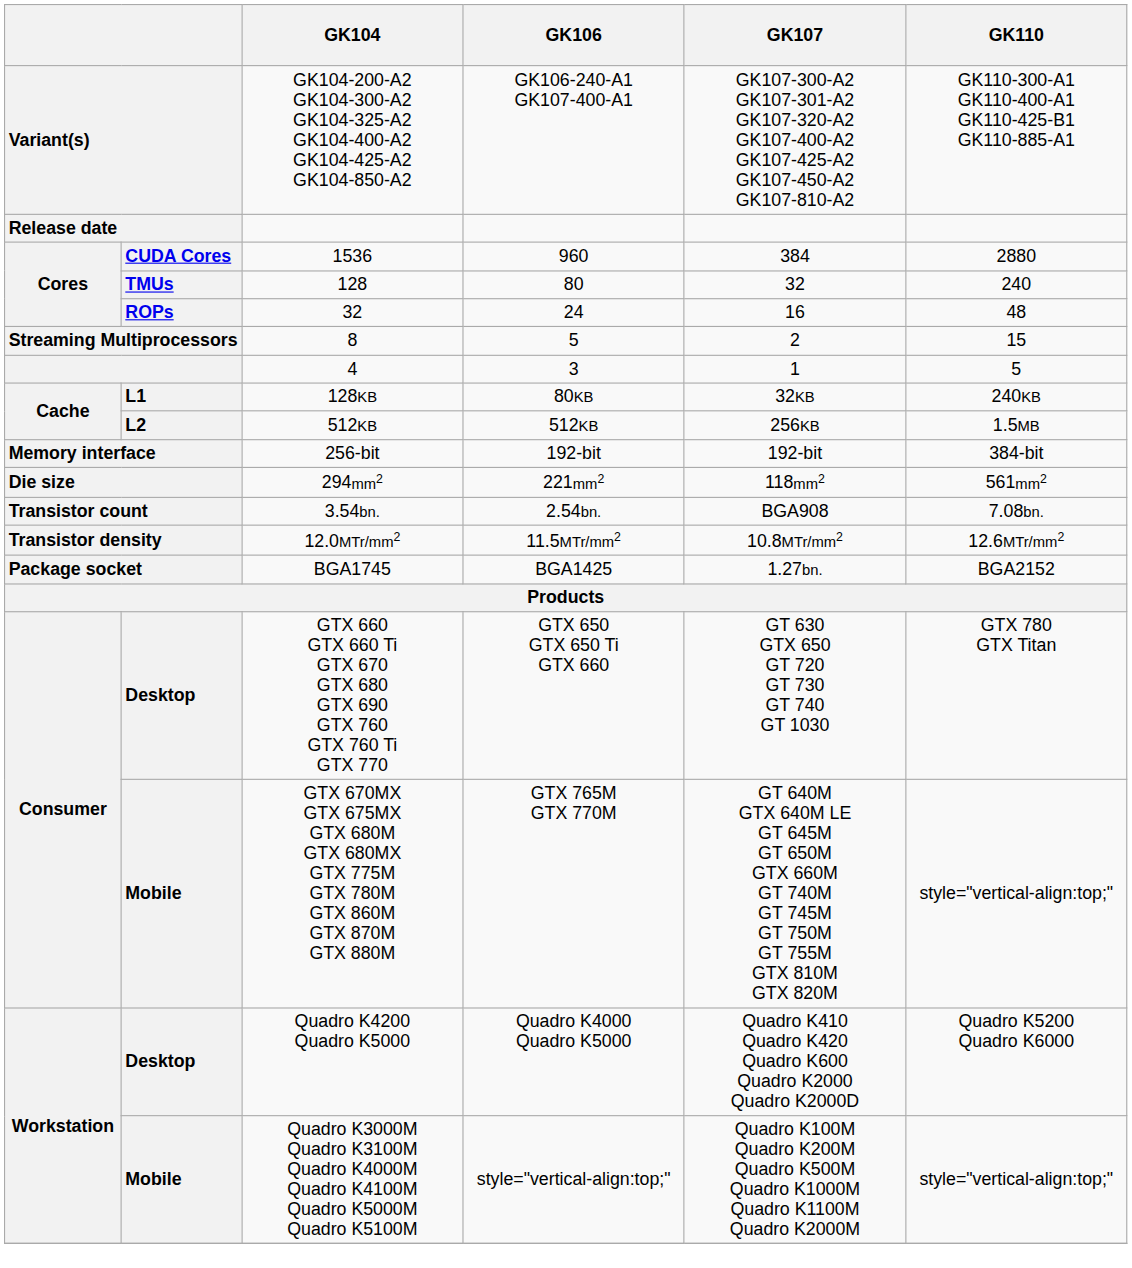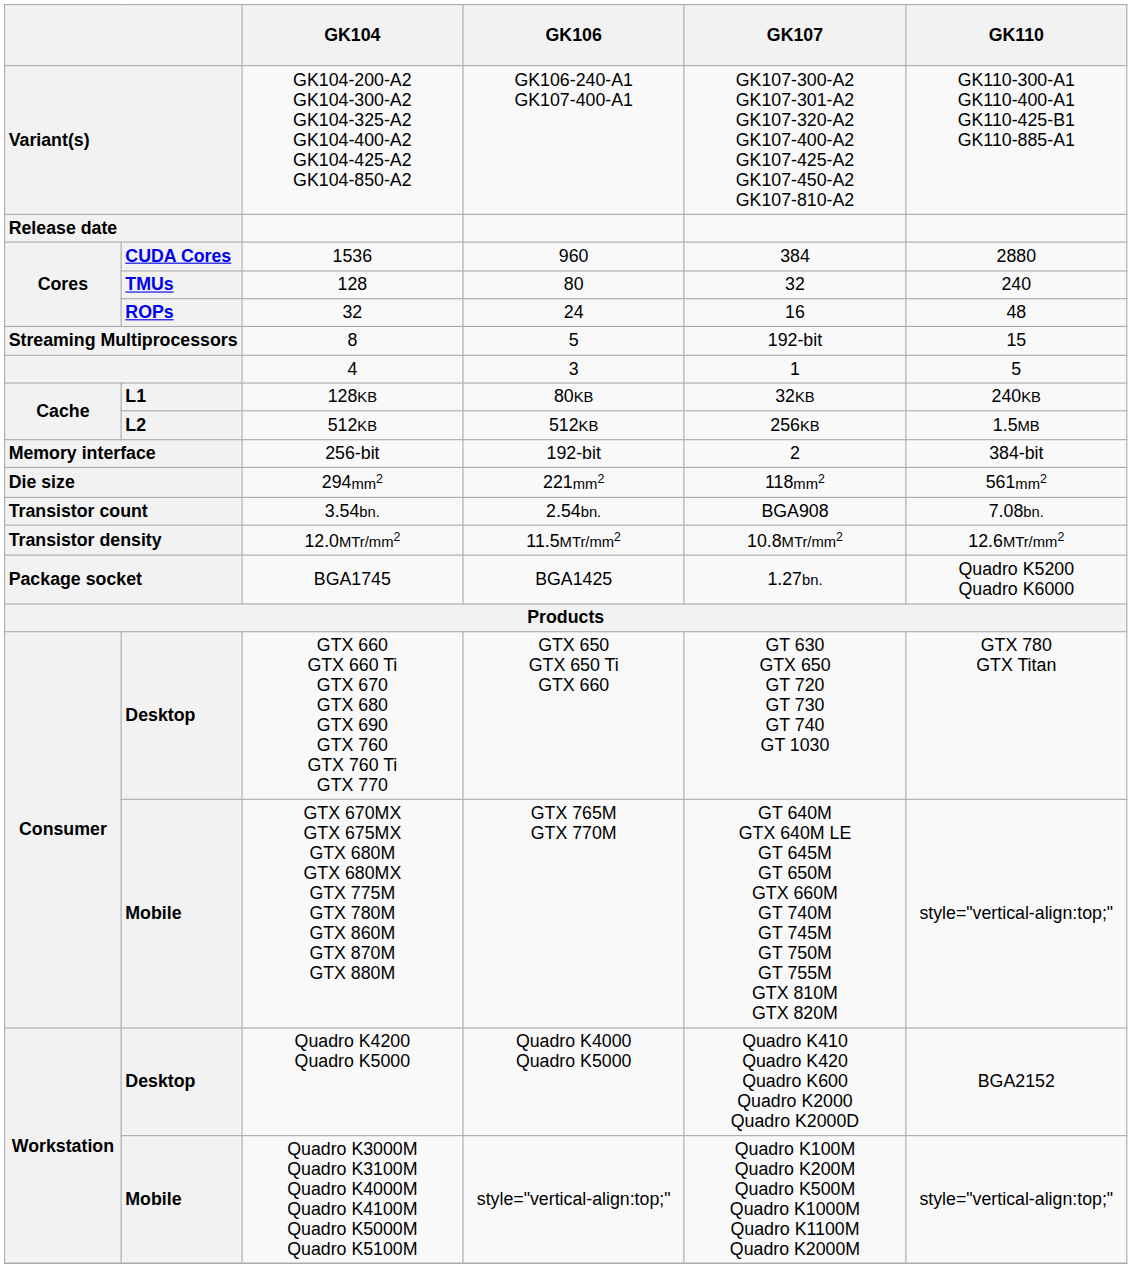(795, 340) 2 -> (795, 340) 192-bit
(795, 453) 192-bit -> (795, 453) 2
(1016, 569) BGA2152 -> (1016, 579) Quadro K5200 Quadro K6000
(1016, 1031) Quadro K5200 Quadro K6000 -> (1016, 1081) BGA2152
